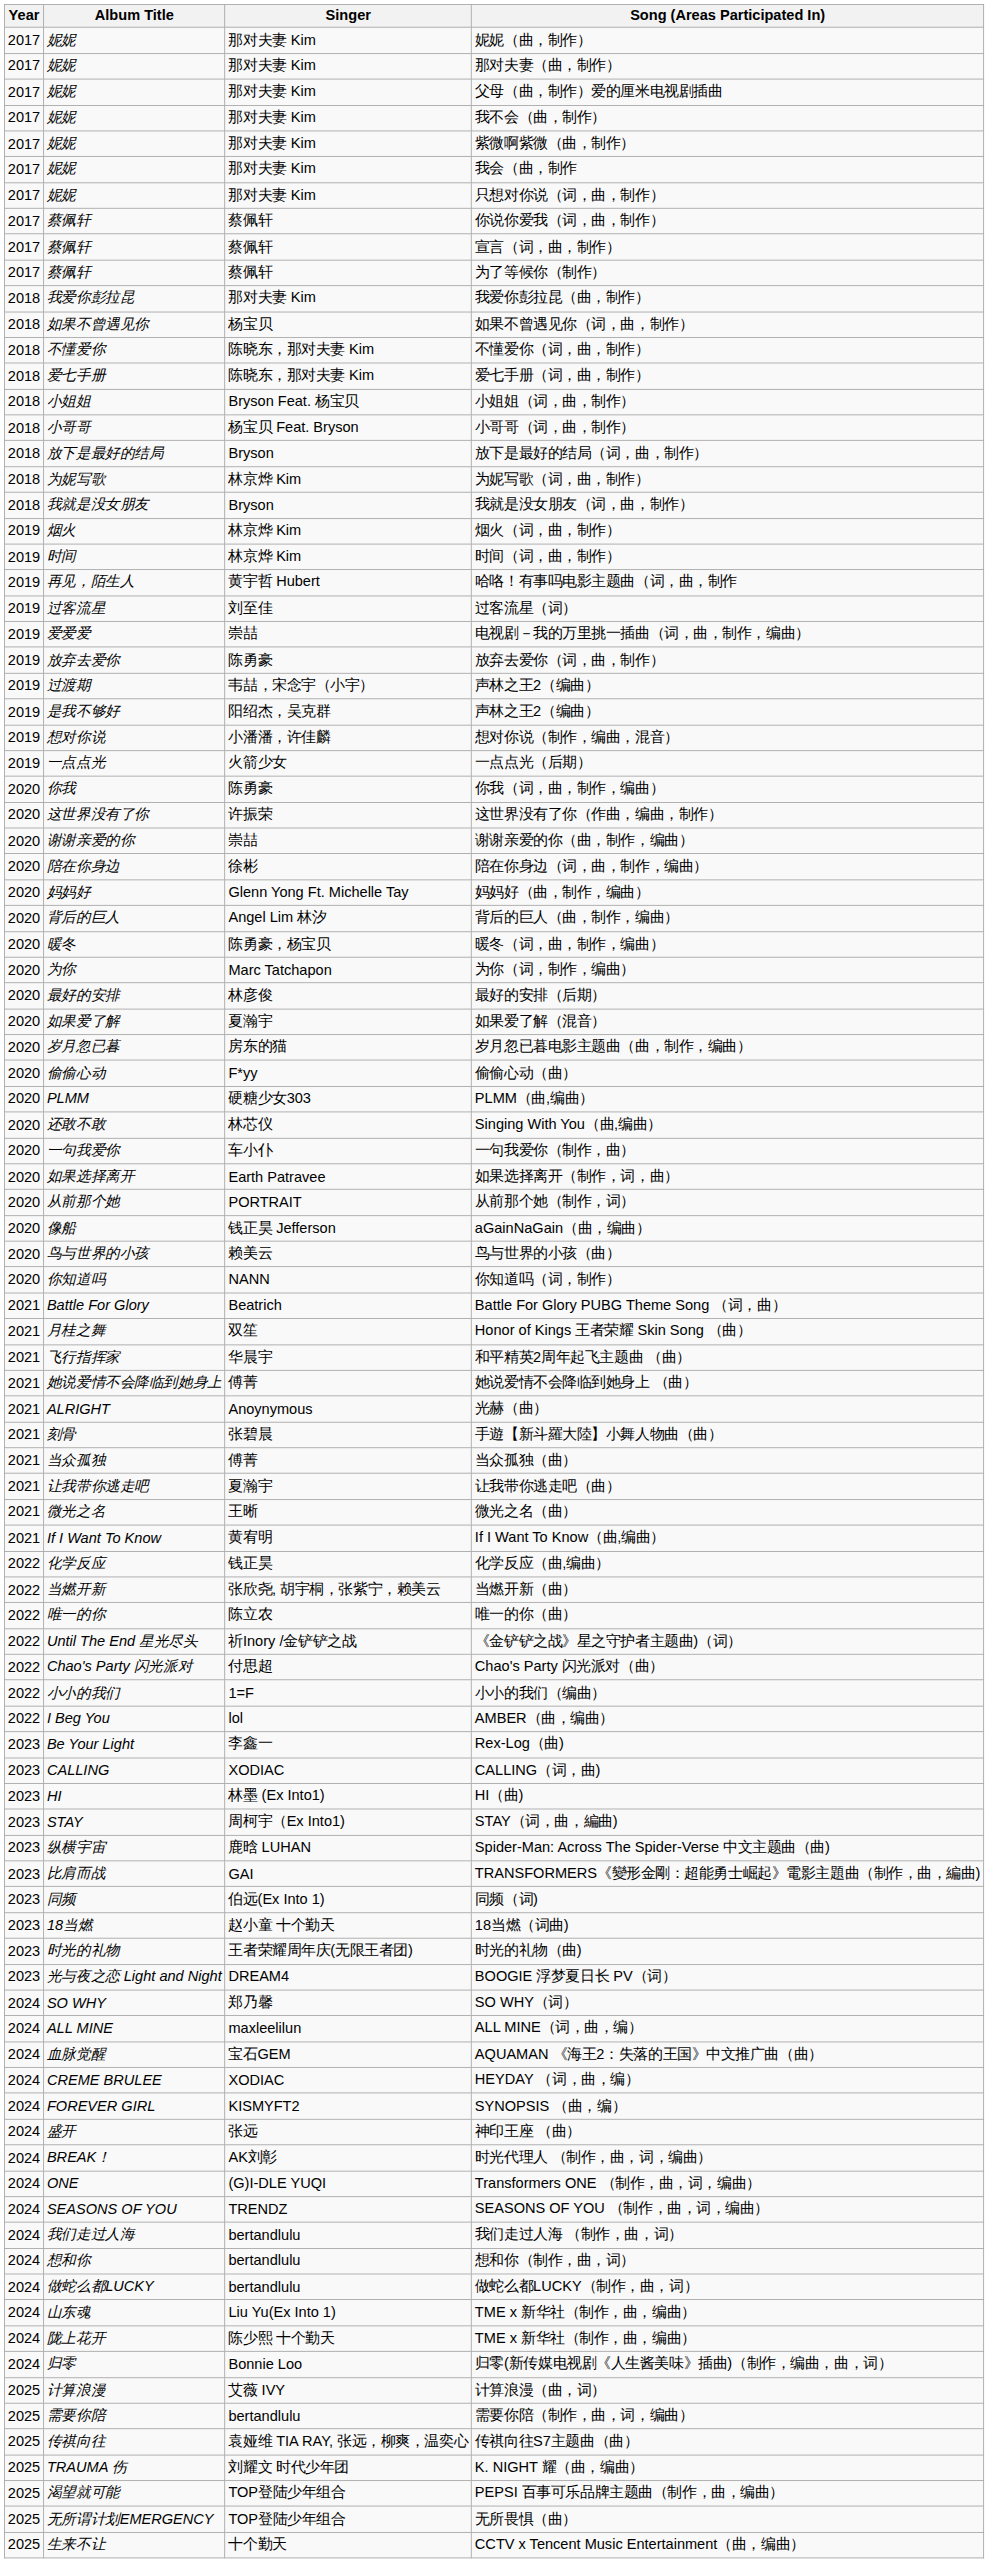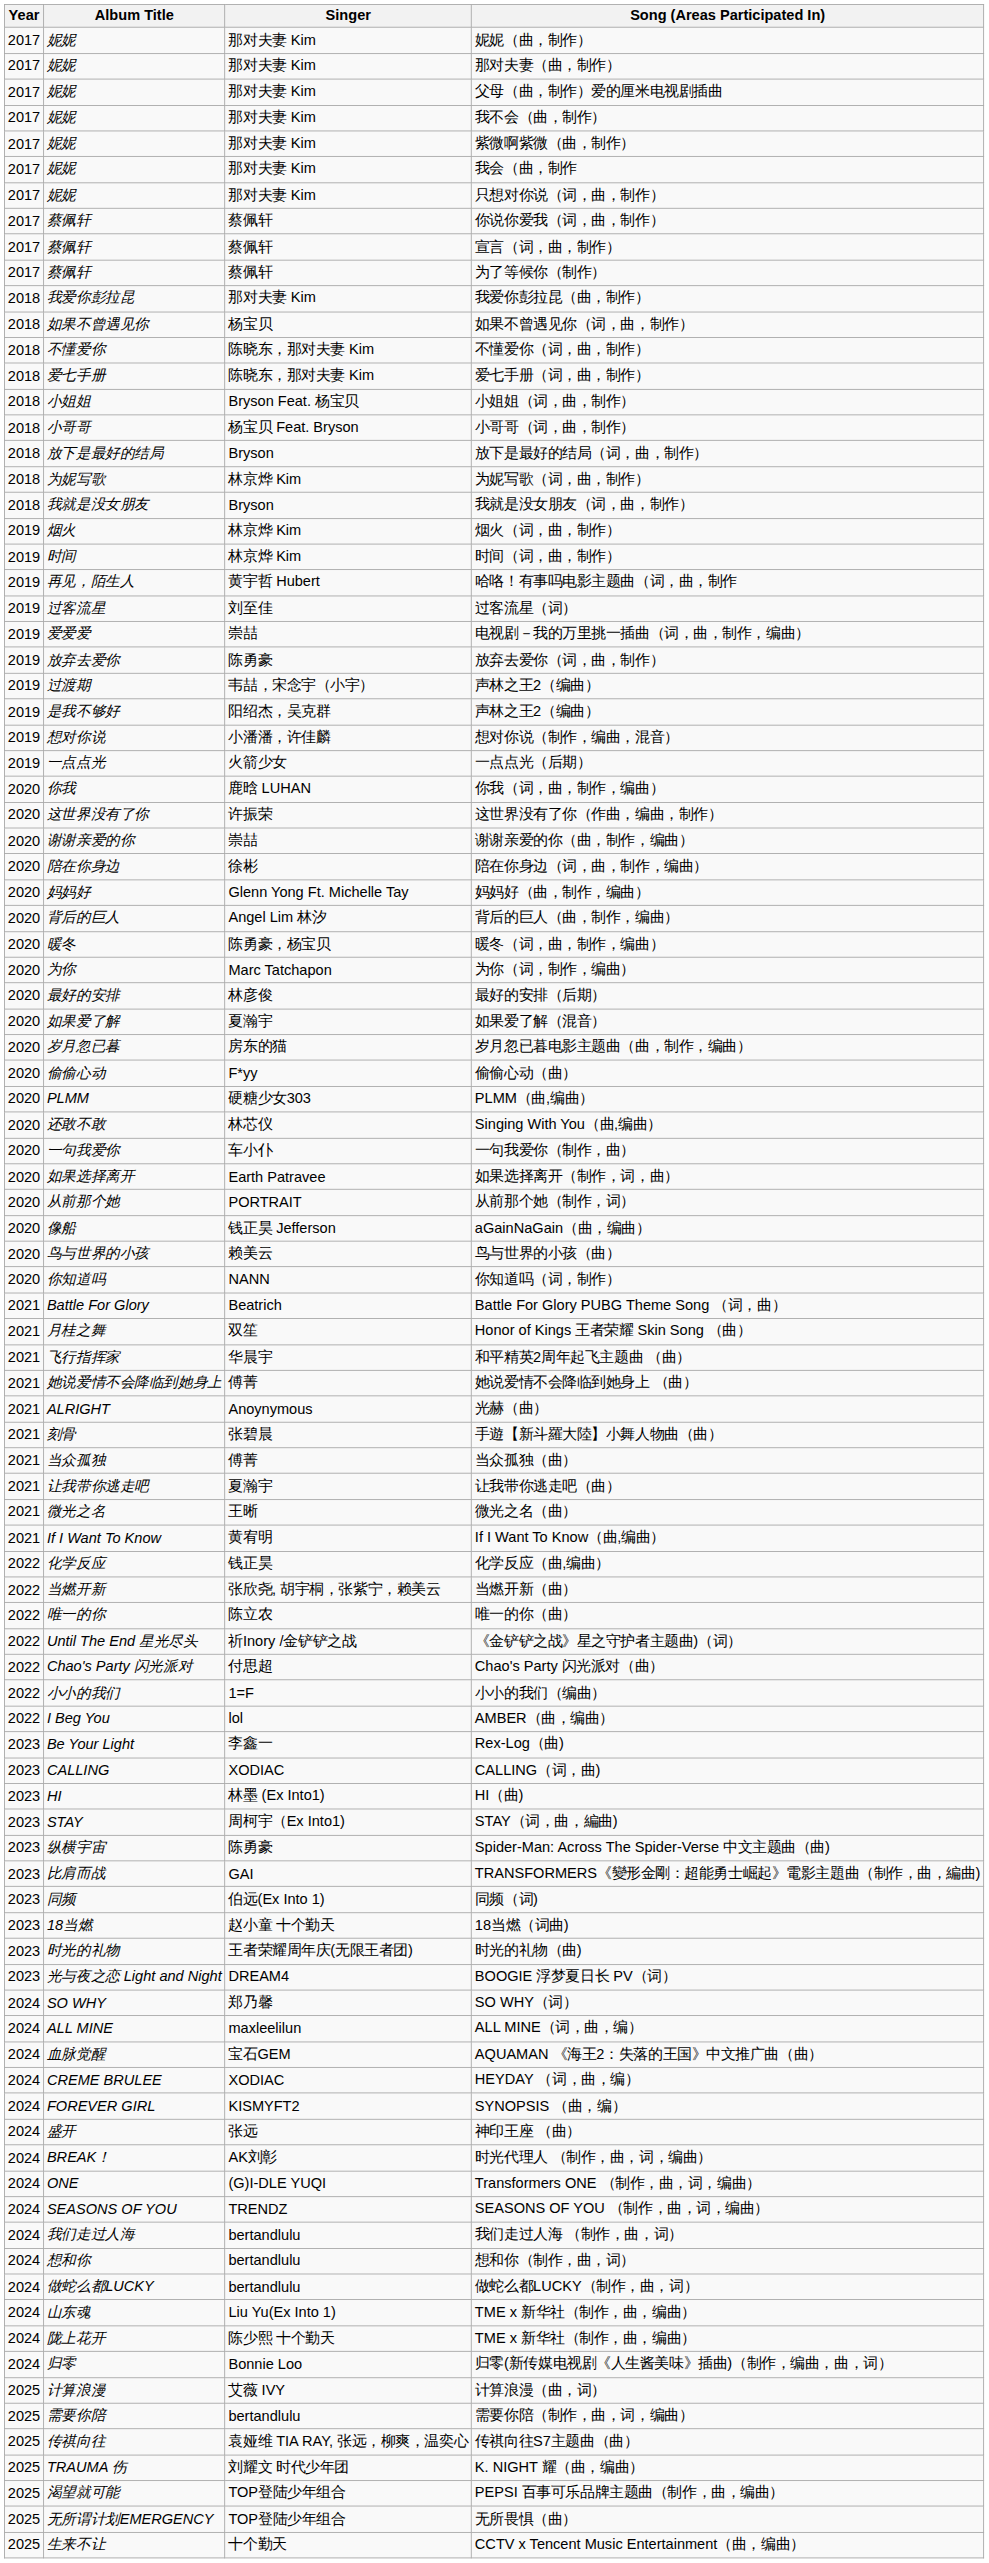(250, 788) 陈勇豪 -> (270, 788) 鹿晗 LUHAN
(270, 1847) 鹿晗 LUHAN -> (250, 1847) 陈勇豪
